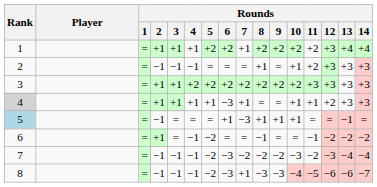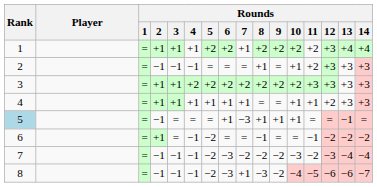(20, 102) lightgrey background -> (20, 102) no background
(227, 102) −3 -> (227, 102) +1
(278, 173) −3 -> (278, 173) −2
